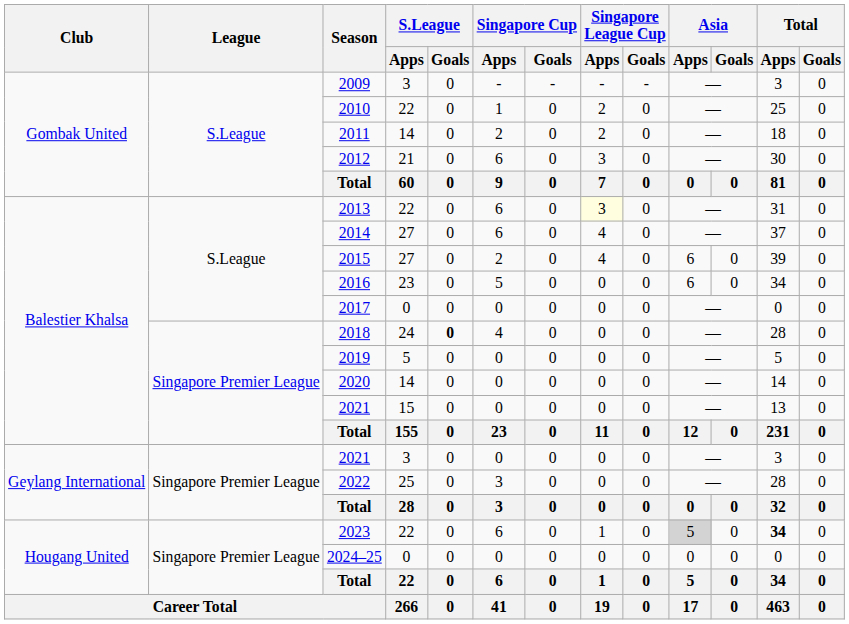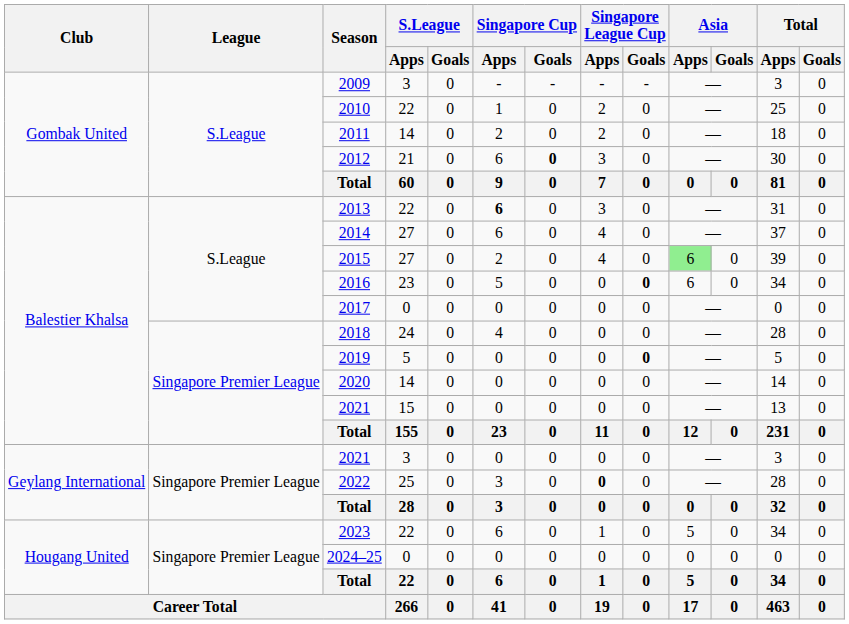(553, 158) normal -> (553, 158) bold
(499, 208) normal -> (499, 208) bold
(602, 208) lightyellow background -> (602, 208) no background
(690, 258) no background -> (690, 258) lightgreen background
(646, 283) normal -> (646, 283) bold
(450, 332) bold -> (450, 332) normal
(646, 357) normal -> (646, 357) bold
(602, 482) normal -> (602, 482) bold
(690, 531) lightgrey background -> (690, 531) no background
(778, 531) bold -> (778, 531) normal
